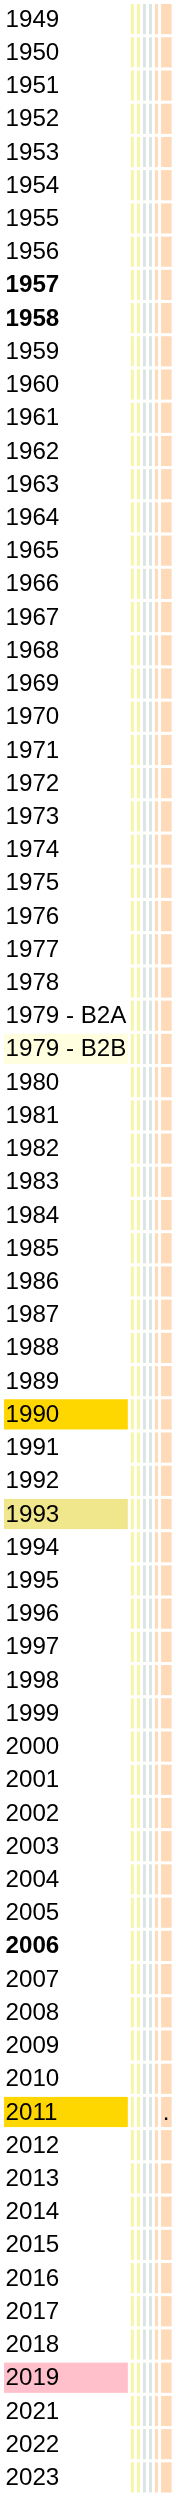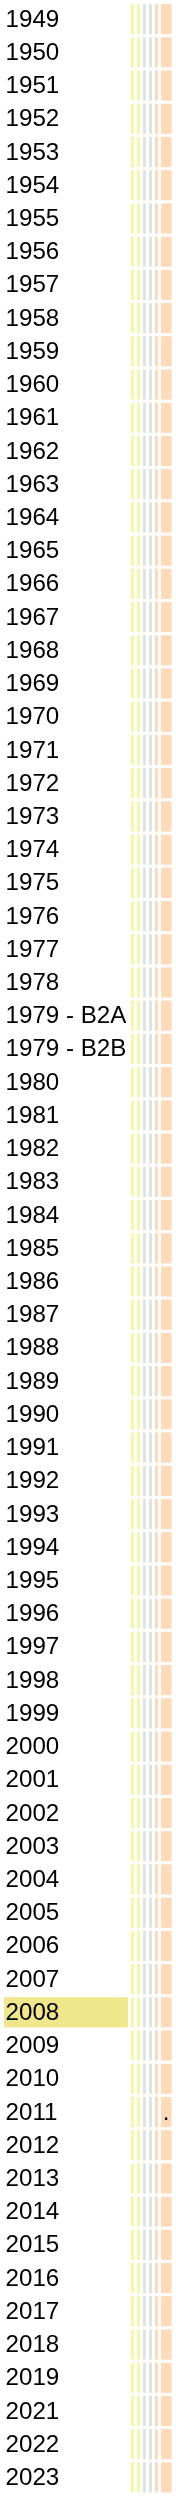(32, 284) bold -> (32, 284) normal
(32, 317) bold -> (32, 317) normal
(66, 1048) lightyellow background -> (66, 1048) no background
(32, 1414) gold background -> (32, 1414) no background
(32, 1513) khaki background -> (32, 1513) no background
(32, 1945) bold -> (32, 1945) normal
(32, 2012) no background -> (32, 2012) khaki background
(32, 2111) gold background -> (32, 2111) no background
(32, 2377) pink background -> (32, 2377) no background
